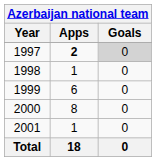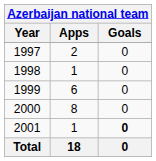(74, 52) bold -> (74, 52) normal
(125, 52) lightgrey background -> (125, 52) no background
(125, 128) normal -> (125, 128) bold
